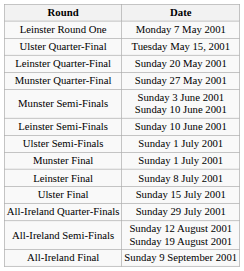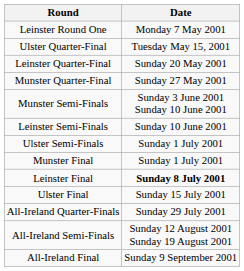(181, 178) normal -> (181, 178) bold
